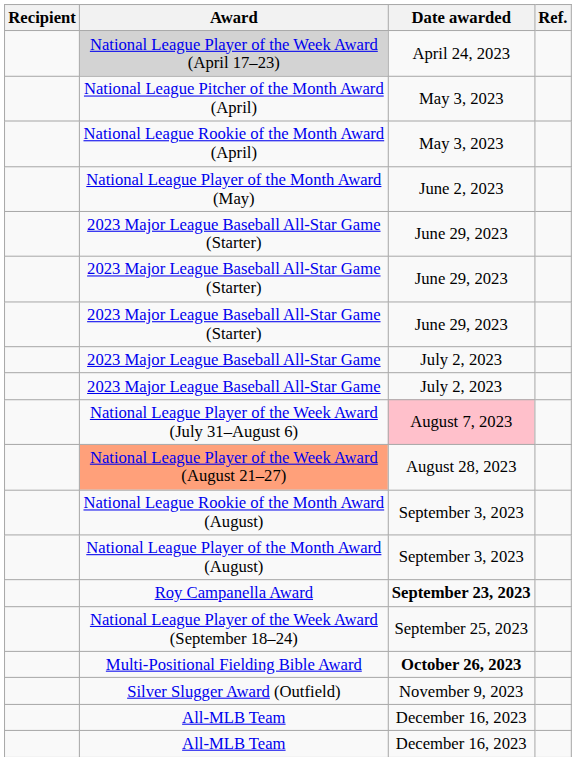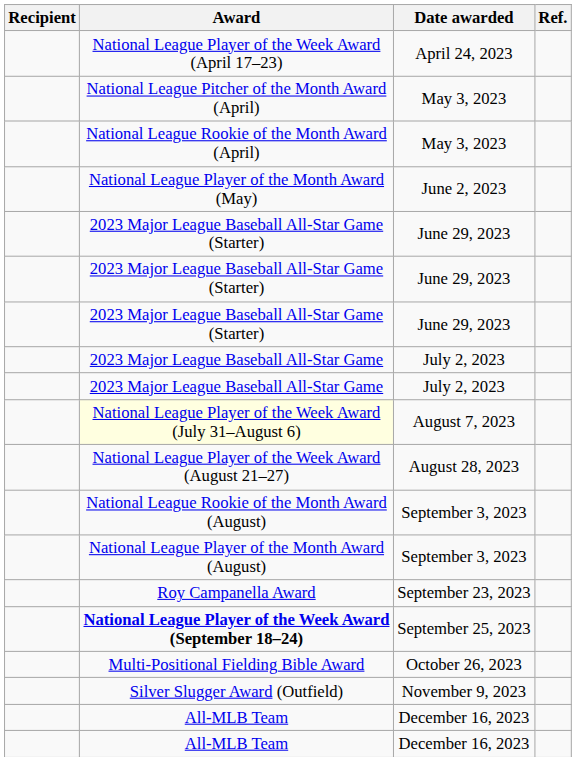(234, 53) lightgrey background -> (236, 53) no background
(234, 421) no background -> (236, 421) lightyellow background
(461, 421) pink background -> (464, 421) no background
(234, 467) lightsalmon background -> (236, 467) no background
(461, 593) bold -> (464, 593) normal
(234, 628) normal -> (236, 628) bold
(461, 664) bold -> (464, 664) normal
